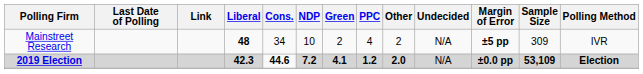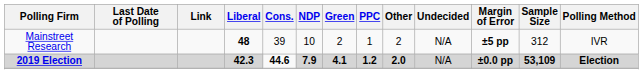(280, 42) 34 -> (280, 42) 39
(370, 42) 4 -> (370, 42) 1
(540, 42) 309 -> (540, 42) 312
(309, 61) 7.2 -> (309, 61) 7.9
